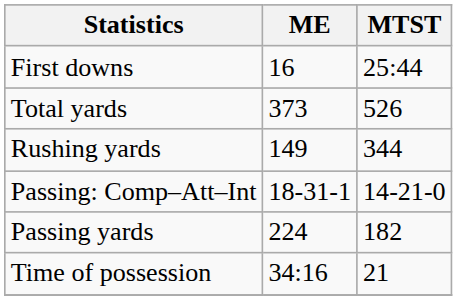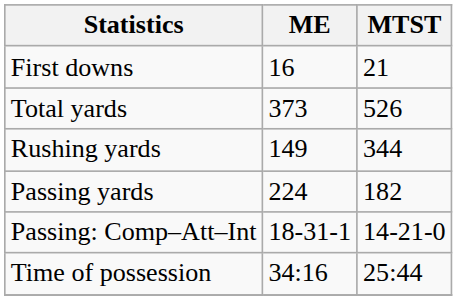(393, 66) 25:44 -> (376, 66) 21
rows swapped: (82, 232) <-> (134, 190)
(376, 273) 21 -> (393, 273) 25:44
